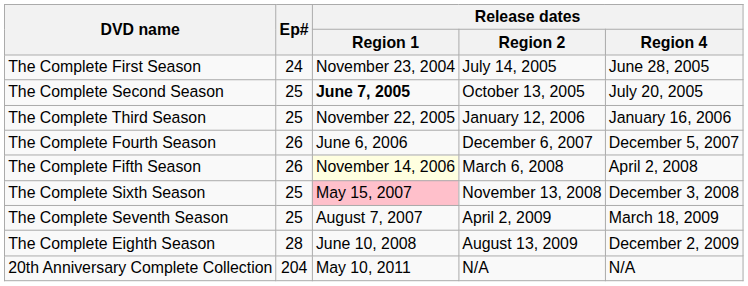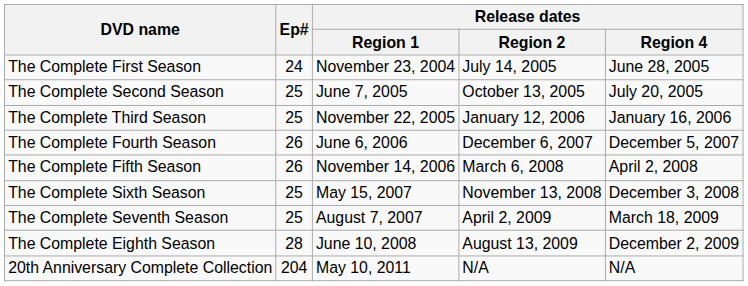(363, 92) bold -> (362, 92) normal
(386, 167) lightyellow background -> (386, 167) no background
(364, 192) pink background -> (364, 192) no background
